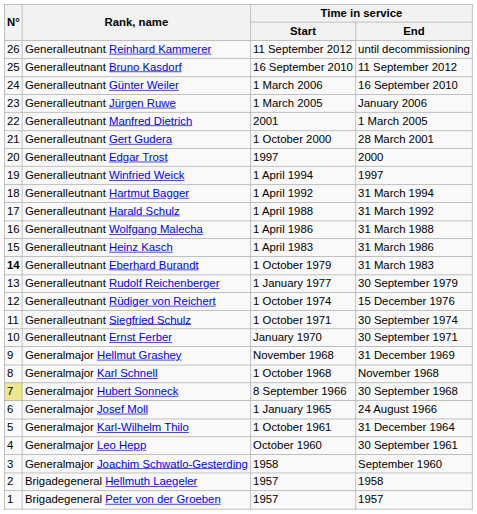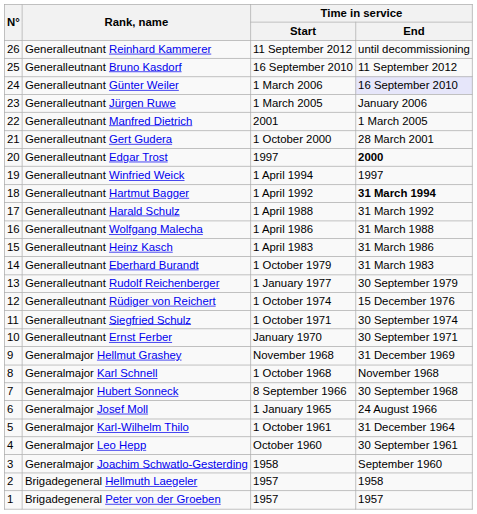(408, 85) no background -> (408, 85) lavender background
(371, 157) normal -> (371, 157) bold
(396, 193) normal -> (397, 193) bold
(13, 265) bold -> (13, 265) normal
(10, 391) khaki background -> (10, 391) no background
